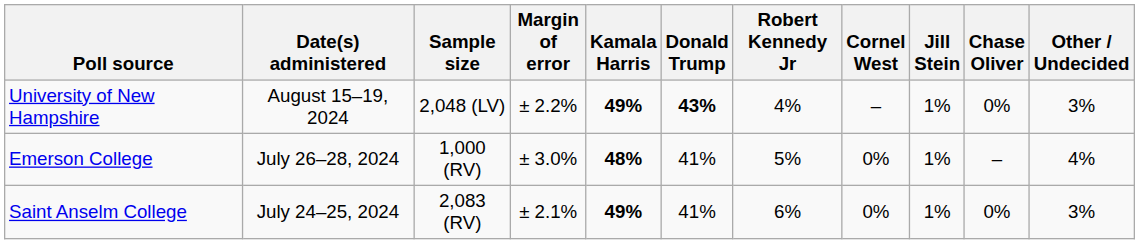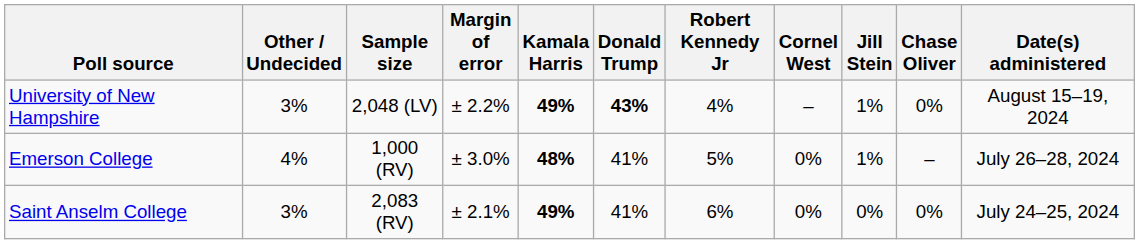columns swapped: (328, 53) <-> (1082, 53)
(937, 212) 1% -> (870, 212) 0%
